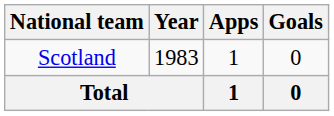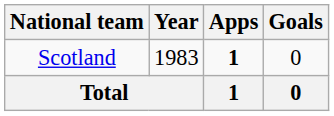(234, 57) normal -> (234, 57) bold
